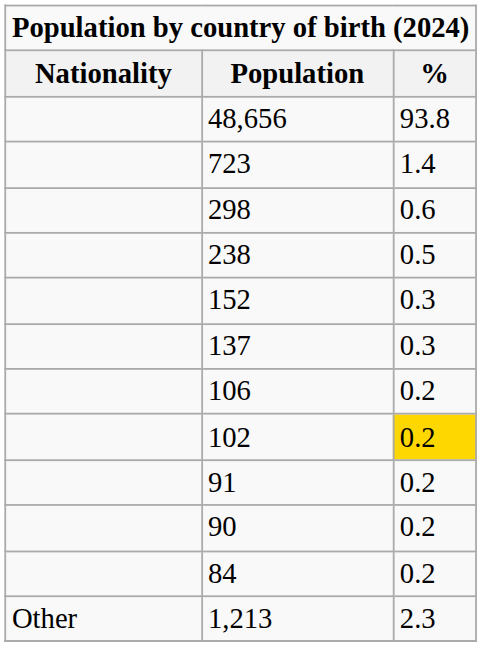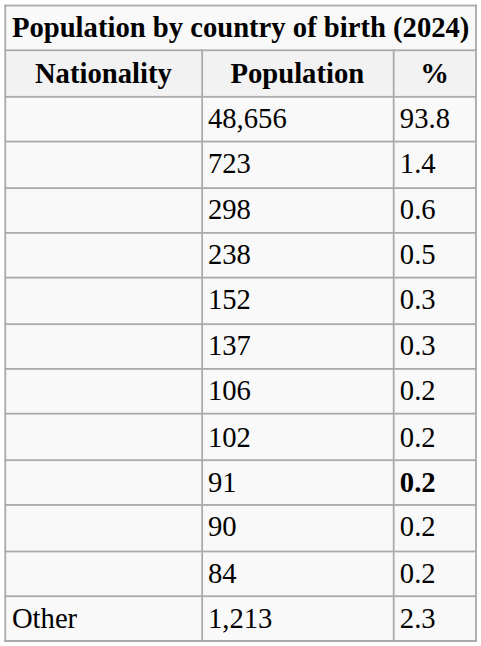(418, 436) gold background -> (418, 436) no background
(418, 482) normal -> (418, 482) bold
